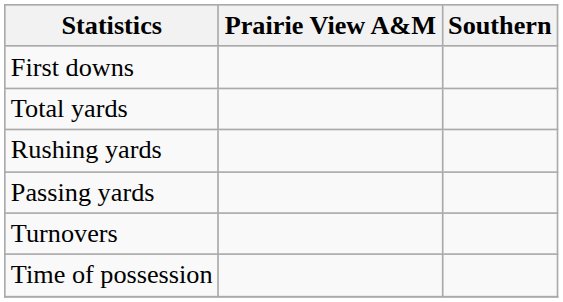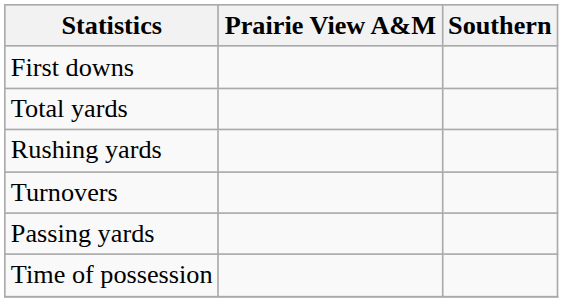rows swapped: (83, 191) <-> (64, 233)
